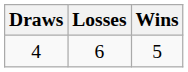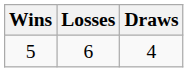columns swapped: (157, 19) <-> (36, 19)
